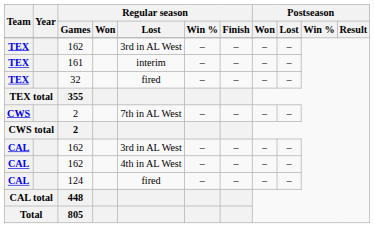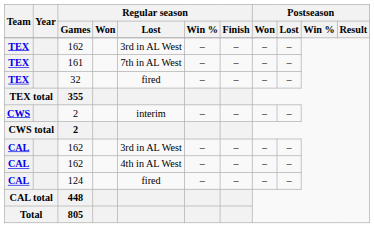(151, 63) interim -> (151, 63) 7th in AL West
(151, 113) 7th in AL West -> (151, 113) interim
